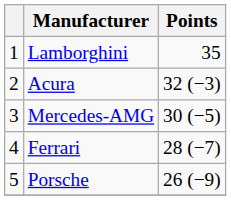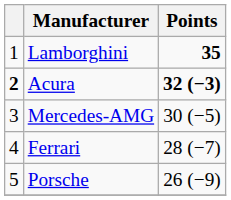(211, 52) normal -> (211, 52) bold
(14, 84) normal -> (14, 84) bold
(192, 84) normal -> (192, 84) bold
